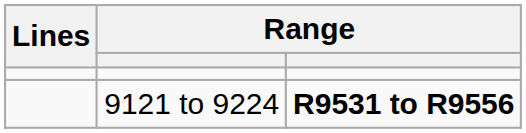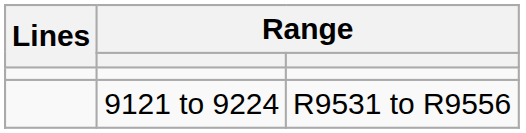(404, 104) bold -> (402, 104) normal
